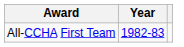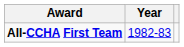(61, 32) normal -> (65, 32) bold
